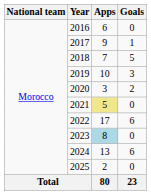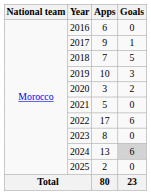(105, 105) khaki background -> (105, 105) no background
(105, 136) lightblue background -> (105, 136) no background
(132, 151) no background -> (132, 151) lightgrey background
